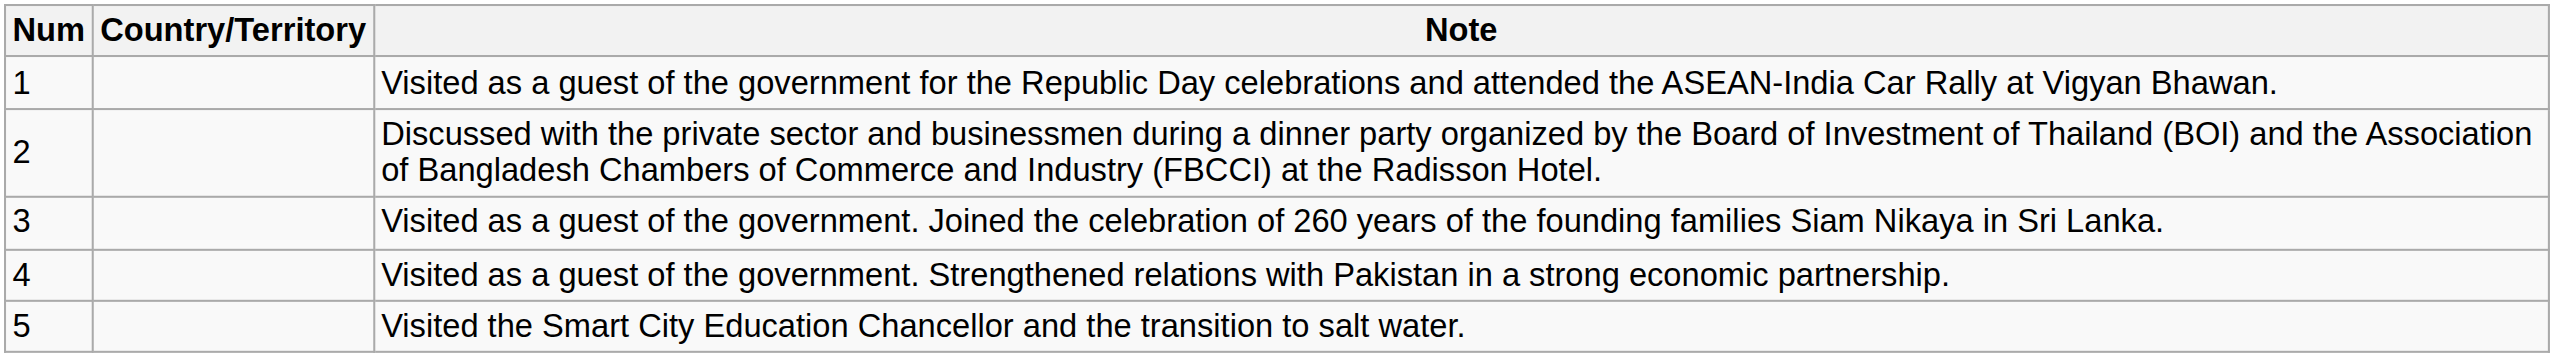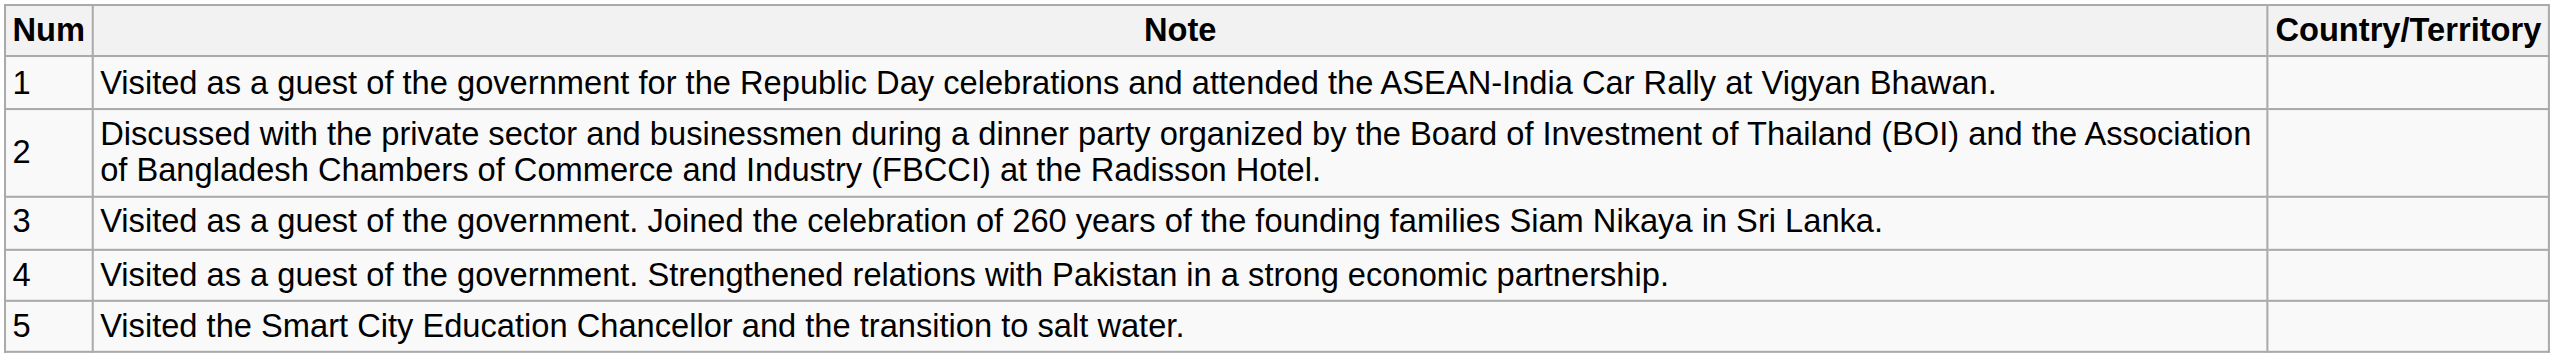columns swapped: (233, 30) <-> (1461, 30)
